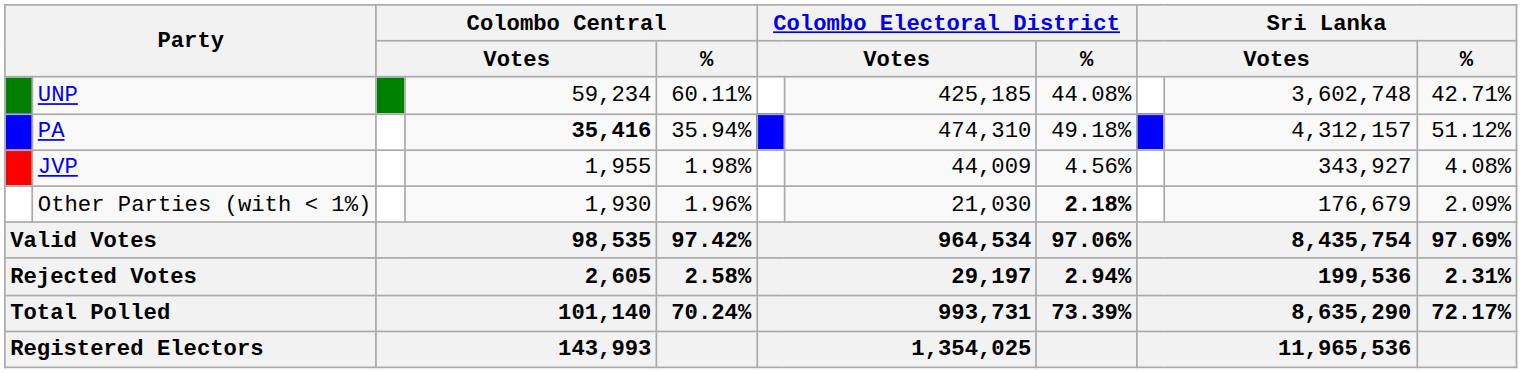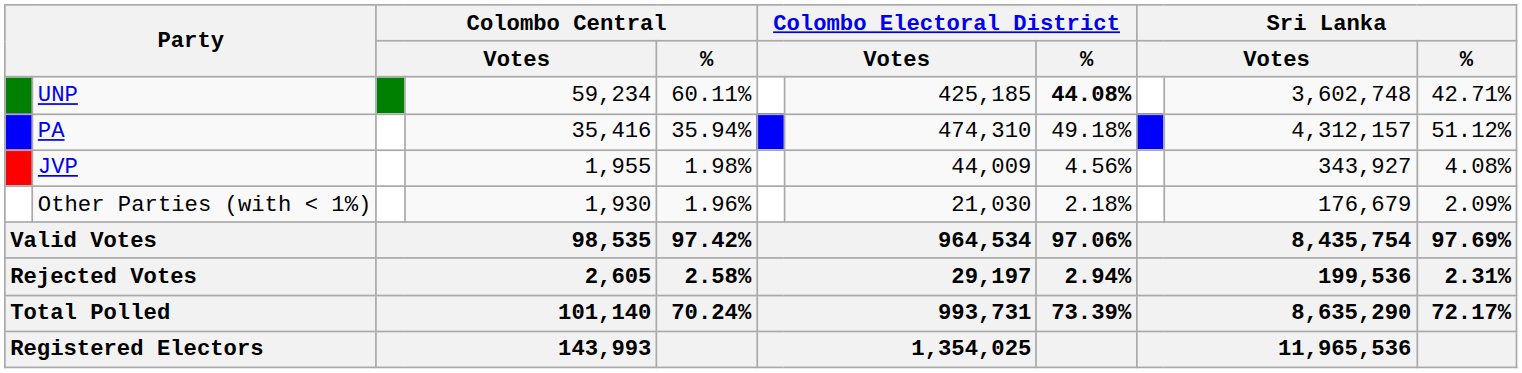(1091, 95) normal -> (1091, 95) bold
(611, 132) bold -> (611, 132) normal
(1098, 204) bold -> (1098, 204) normal
